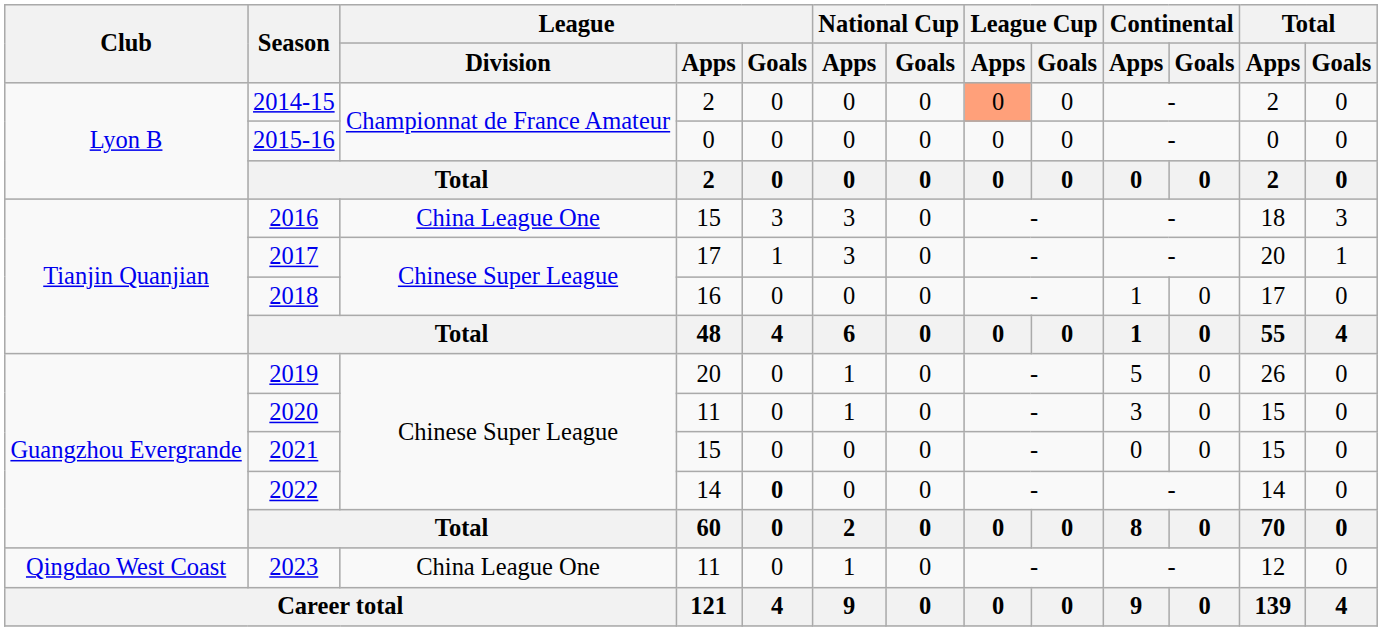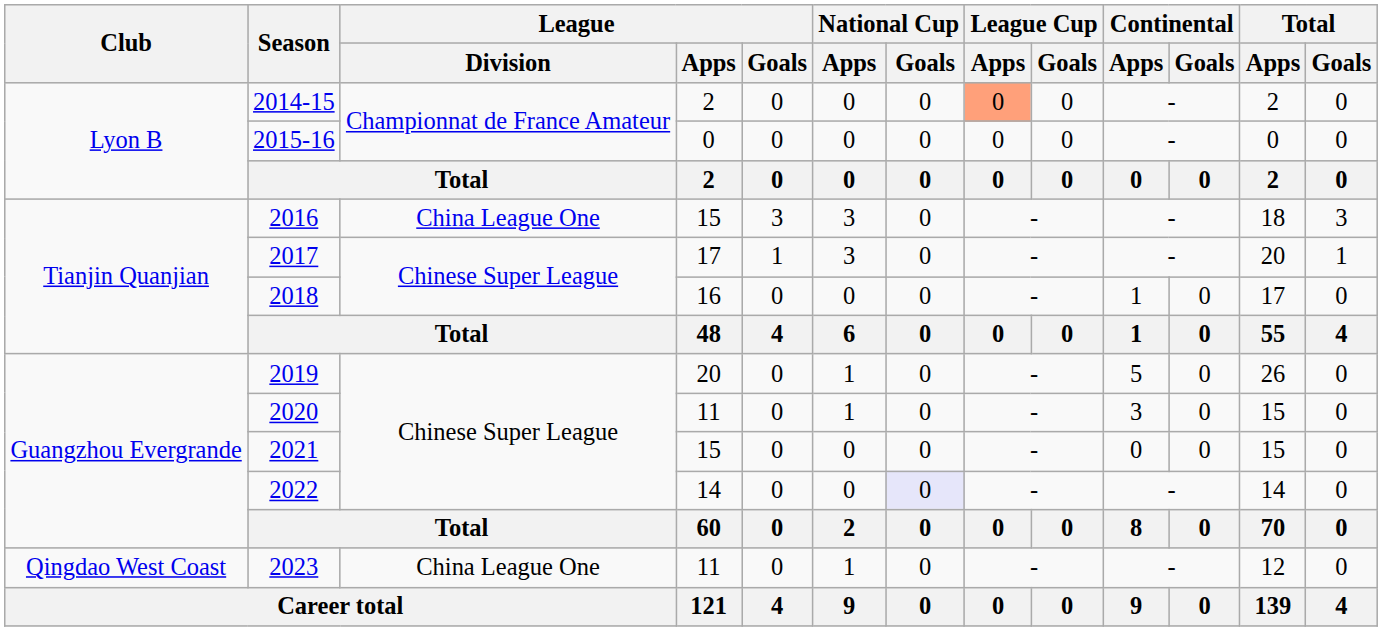(777, 489) bold -> (777, 489) normal
(925, 489) no background -> (925, 489) lavender background
